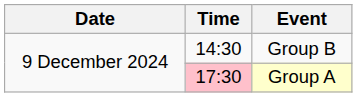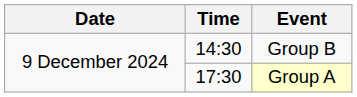(219, 77) pink background -> (219, 77) no background
